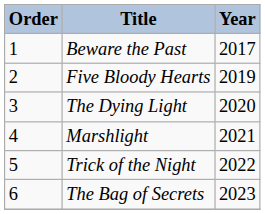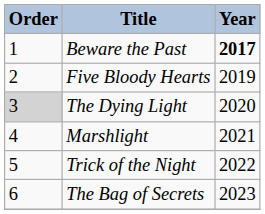(237, 48) normal -> (237, 48) bold
(13, 106) no background -> (13, 106) lightgrey background
